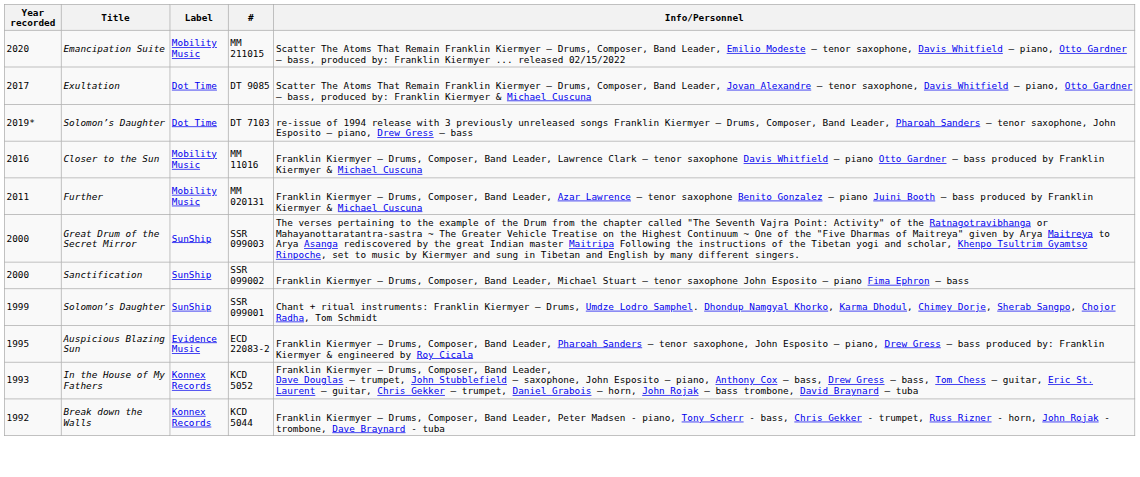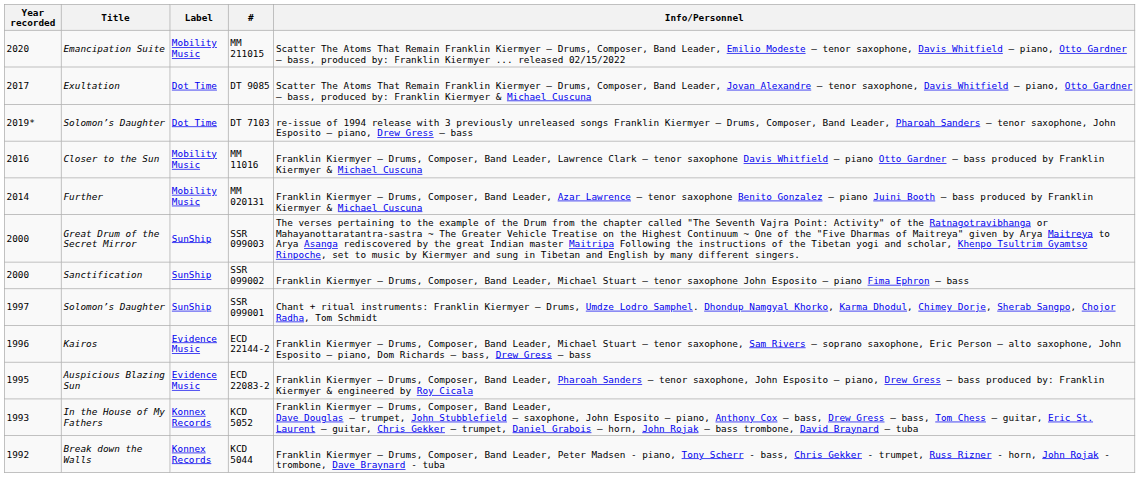(18, 196) 2011 -> (18, 196) 2014
(18, 307) 1999 -> (18, 307) 1997
+ row: (250, 344)
